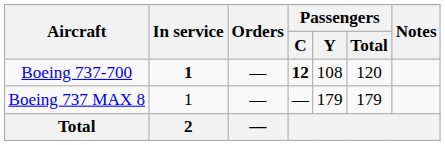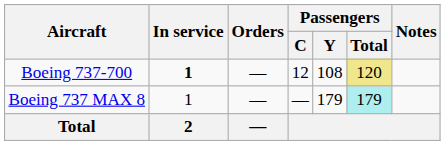(300, 72) bold -> (300, 72) normal
(369, 72) no background -> (369, 72) khaki background
(369, 99) no background -> (369, 99) paleturquoise background
